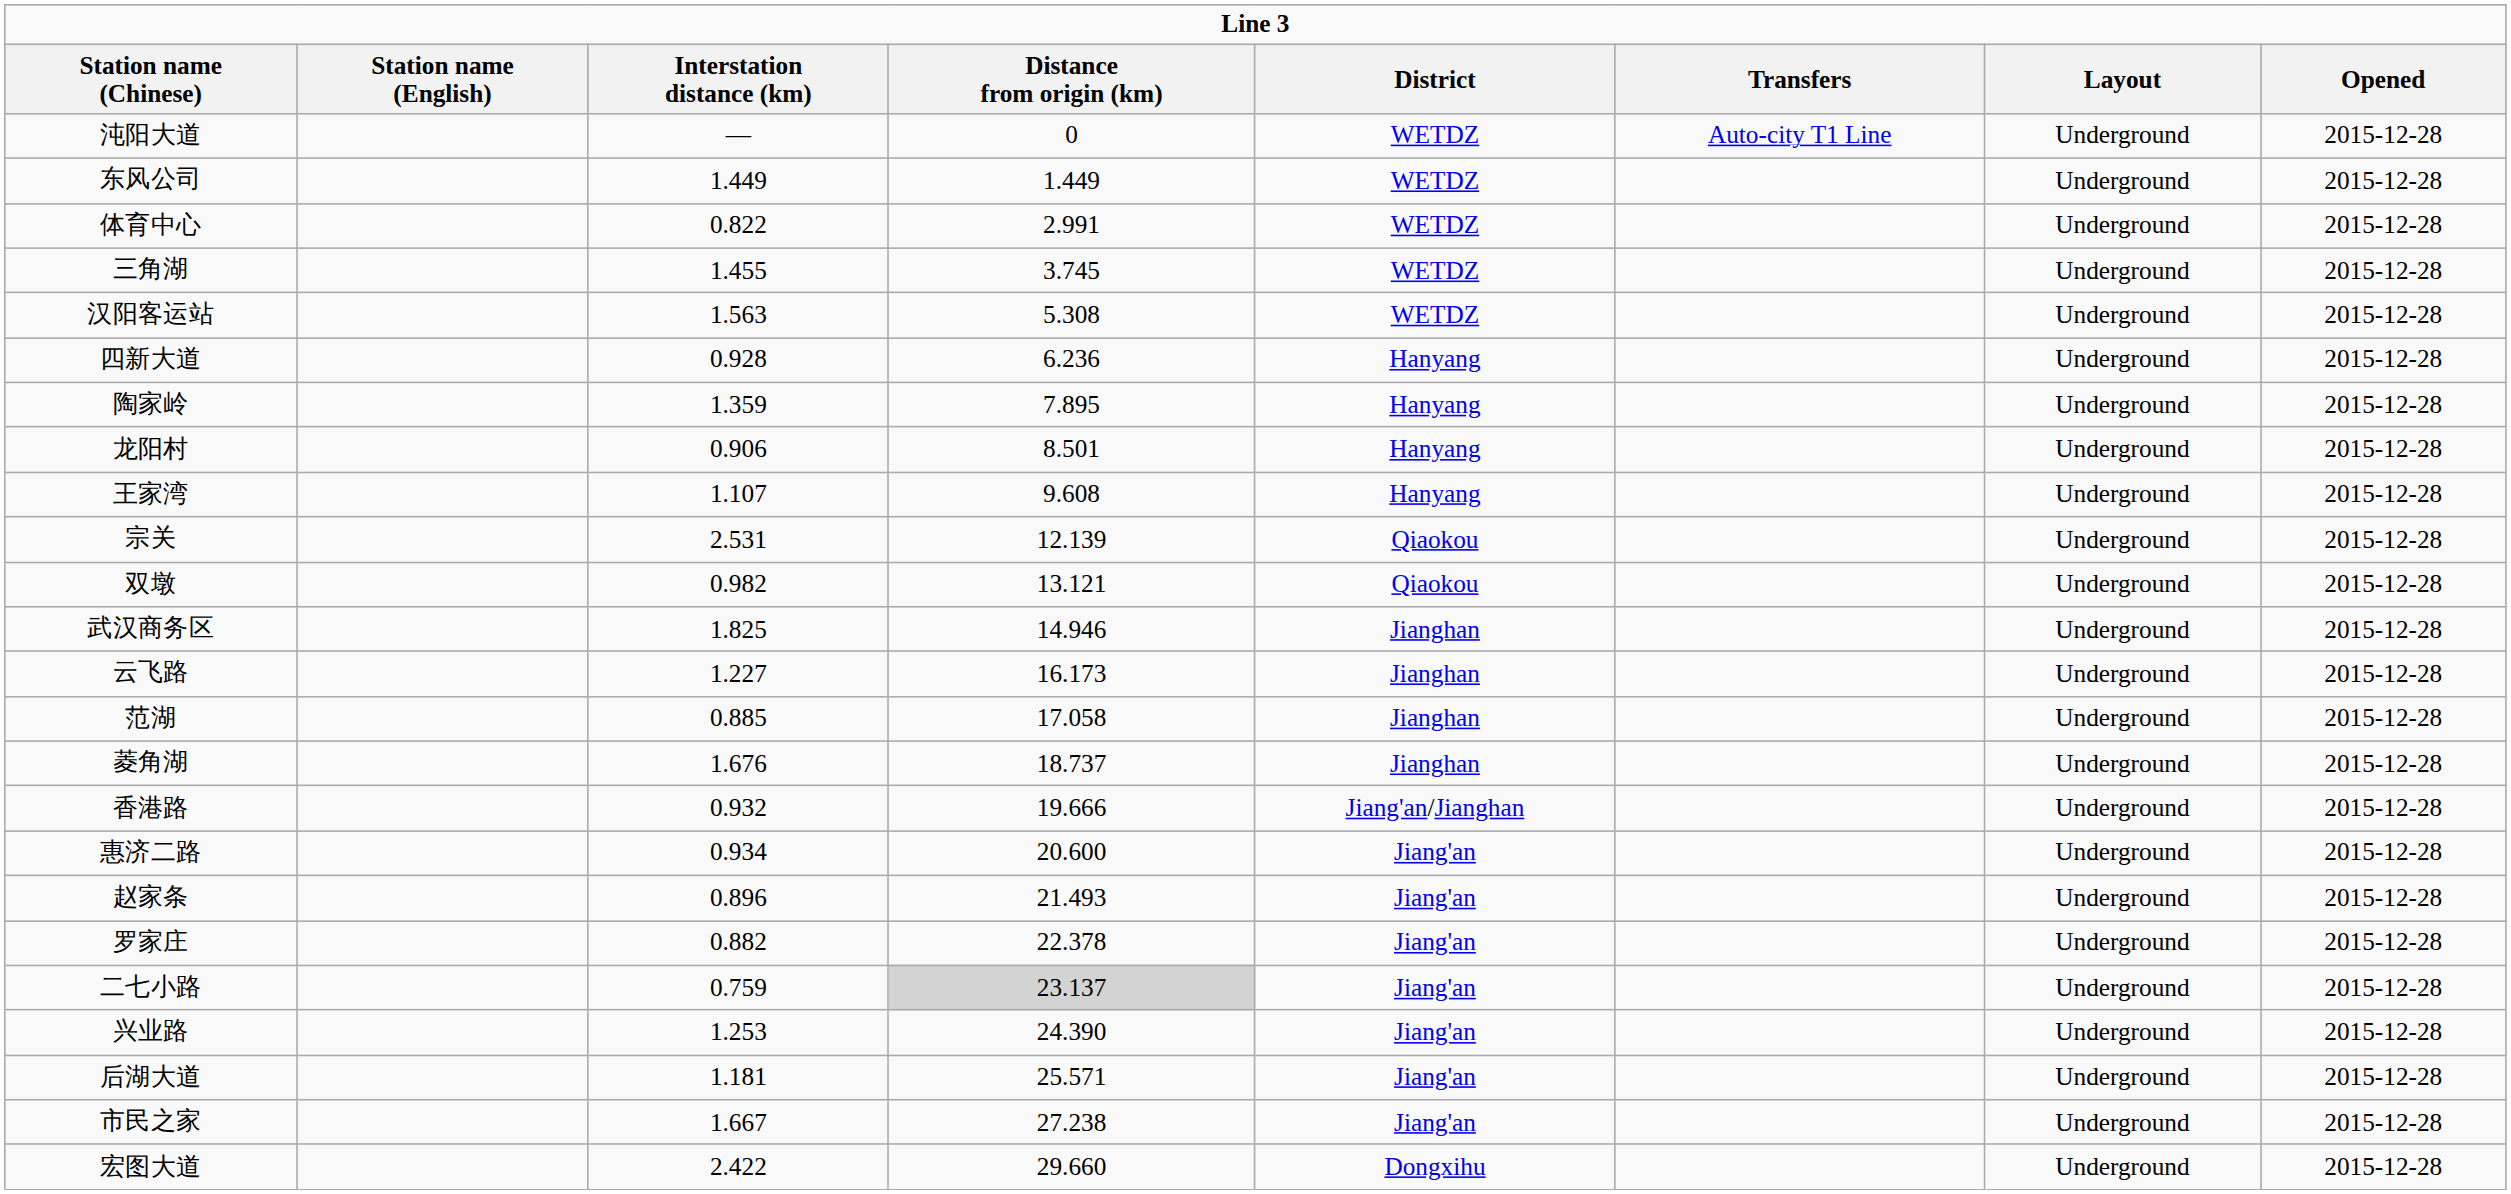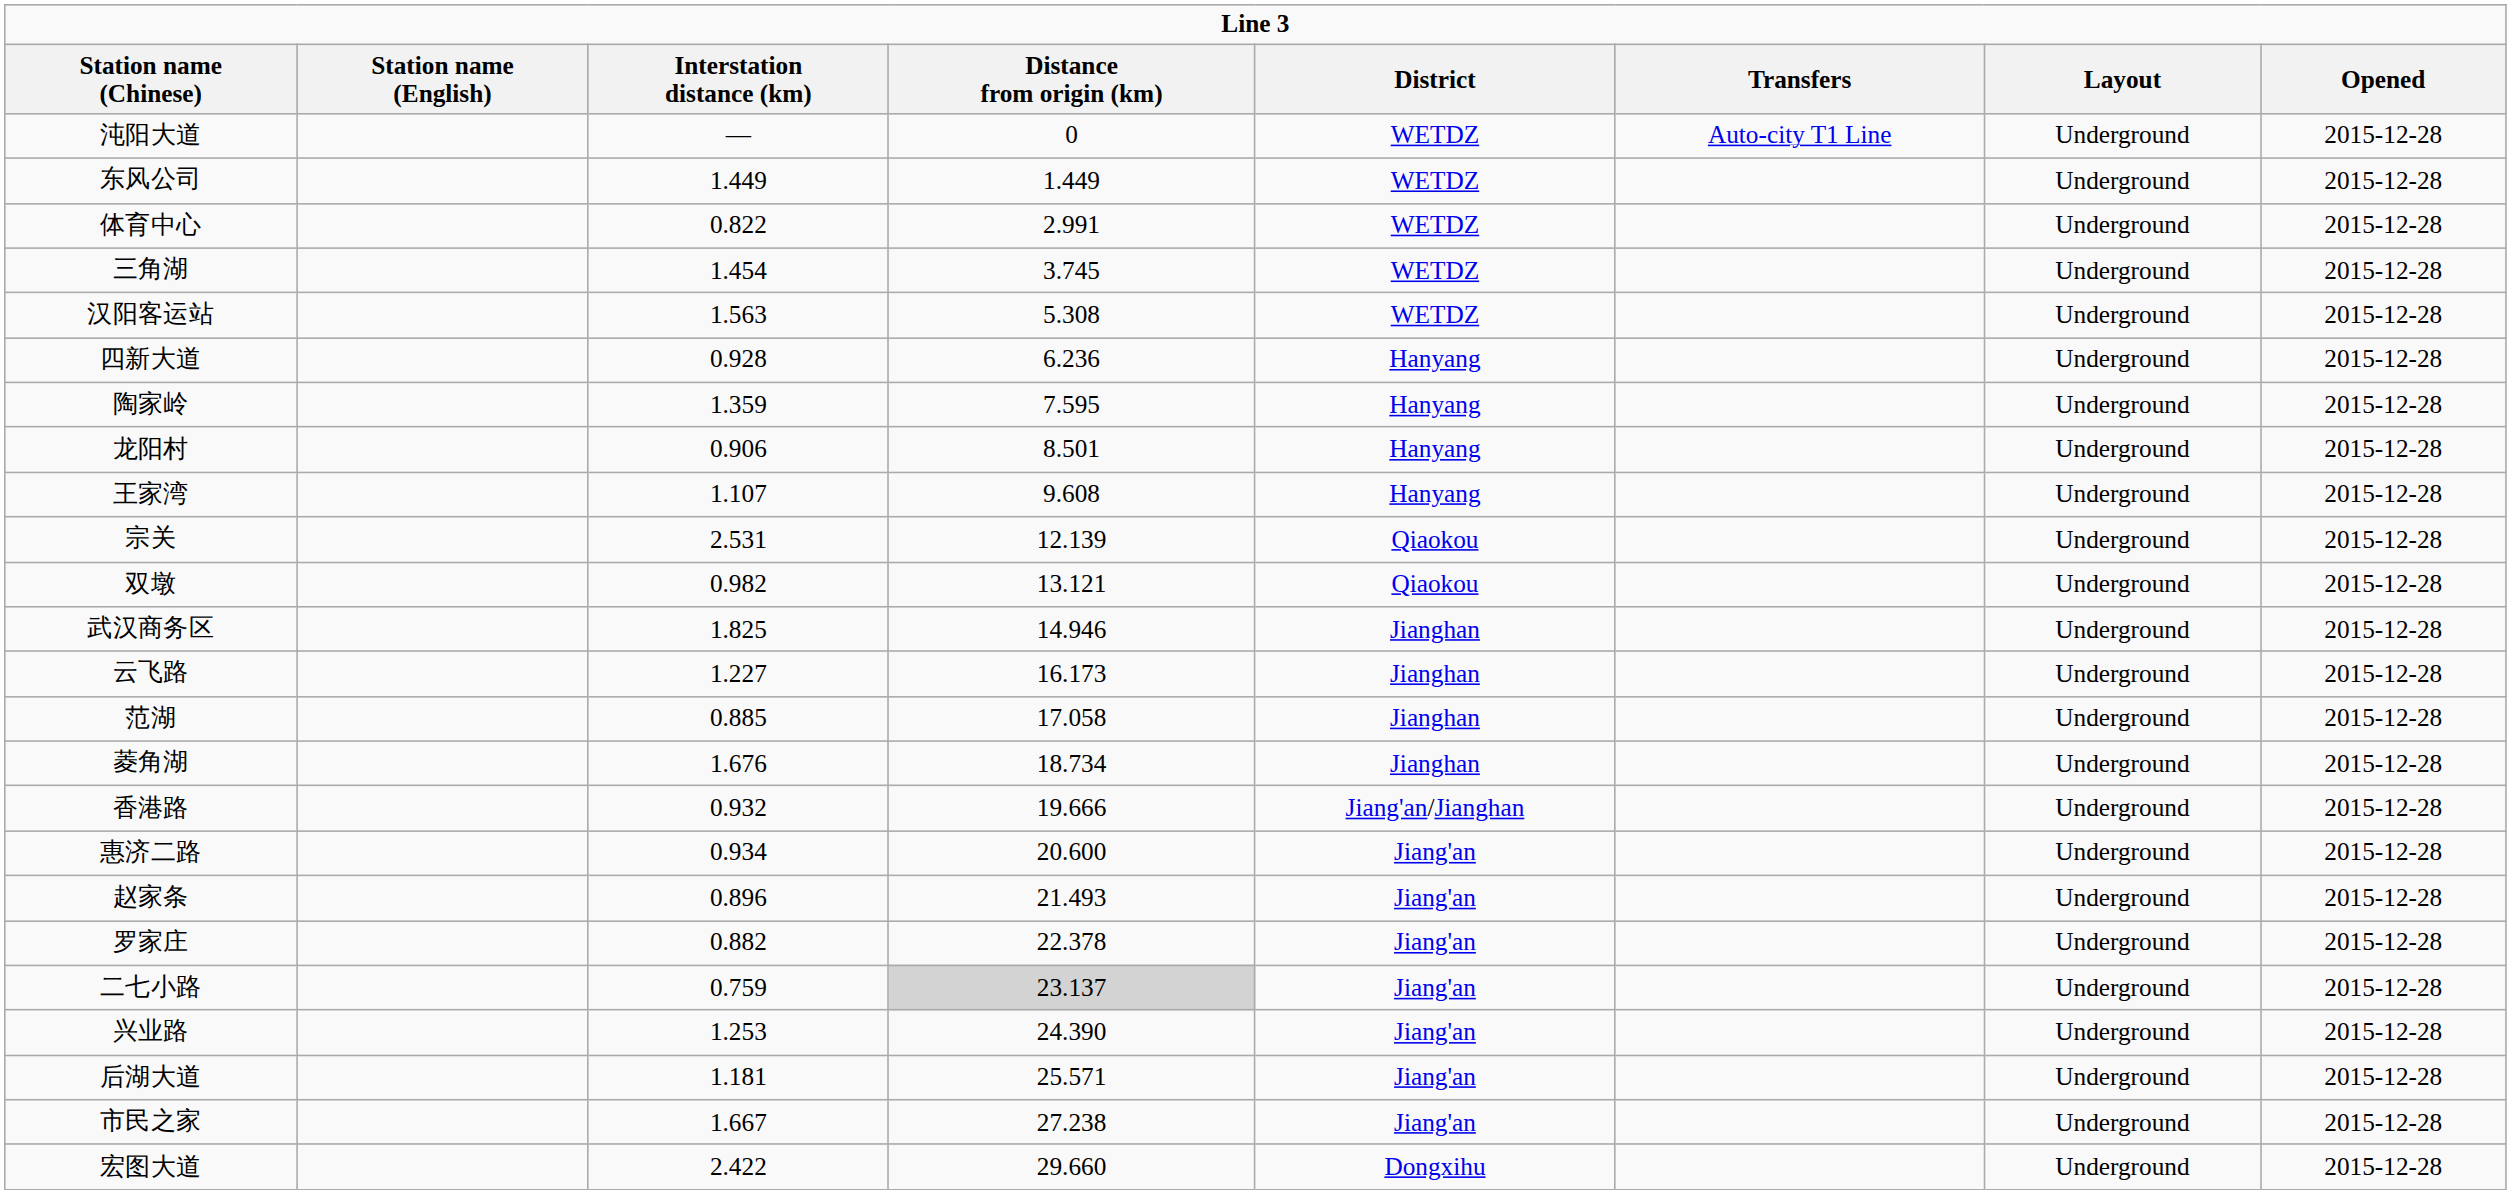(738, 270) 1.455 -> (738, 270) 1.454
(1072, 404) 7.895 -> (1072, 404) 7.595
(1072, 763) 18.737 -> (1072, 763) 18.734
